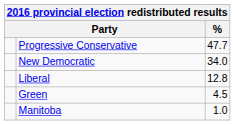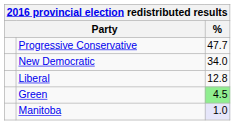(220, 95) no background -> (220, 95) lightgreen background
(220, 111) no background -> (220, 111) lavender background
